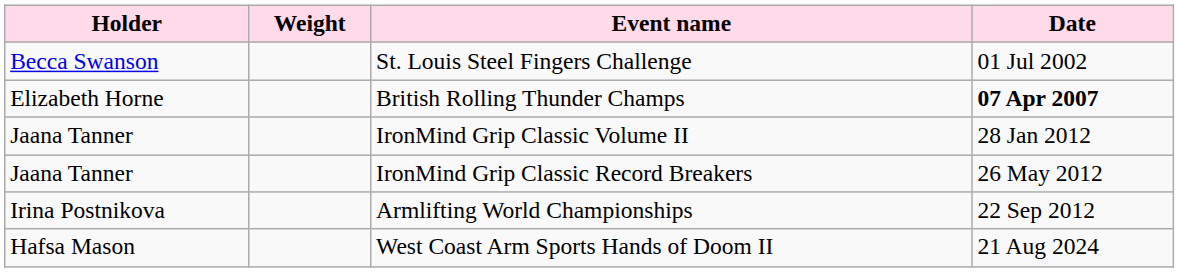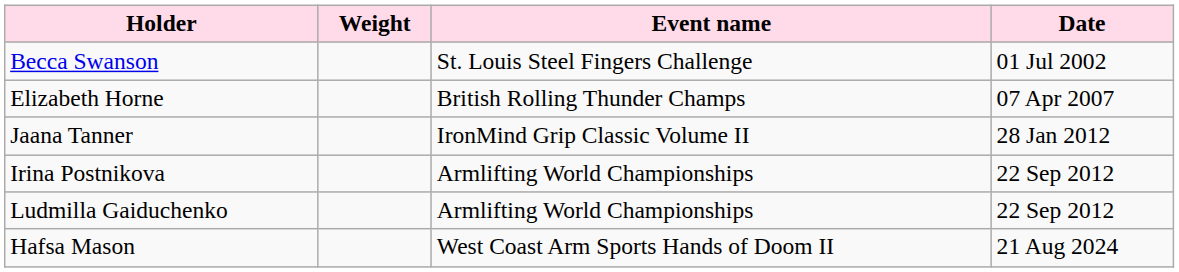(1038, 98) bold -> (1055, 98) normal
- row: (71, 172)
+ row: (119, 210)
